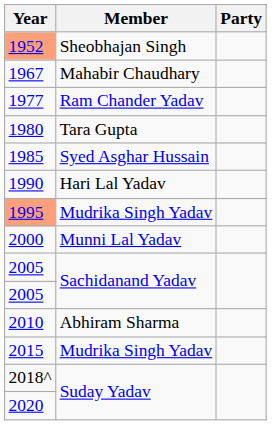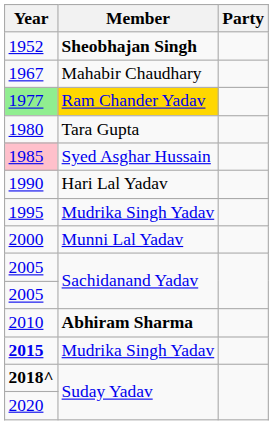(26, 45) lightsalmon background -> (26, 45) no background
(123, 45) normal -> (129, 45) bold
(26, 101) no background -> (26, 101) lightgreen background
(132, 101) no background -> (134, 101) gold background
(26, 156) no background -> (26, 156) pink background
(26, 211) lightsalmon background -> (26, 211) no background
(119, 322) normal -> (127, 322) bold
(26, 350) normal -> (26, 350) bold
(30, 377) normal -> (31, 377) bold
